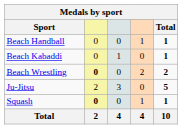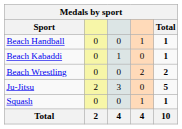(96, 72) bold -> (96, 72) normal
(96, 102) bold -> (96, 102) normal
